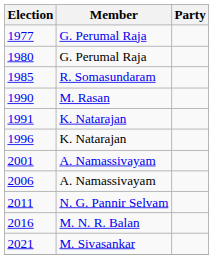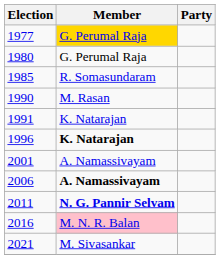(103, 35) no background -> (103, 35) gold background
(93, 139) normal -> (97, 139) bold
(107, 181) normal -> (110, 181) bold
(114, 202) normal -> (117, 202) bold
(99, 222) no background -> (99, 222) pink background
